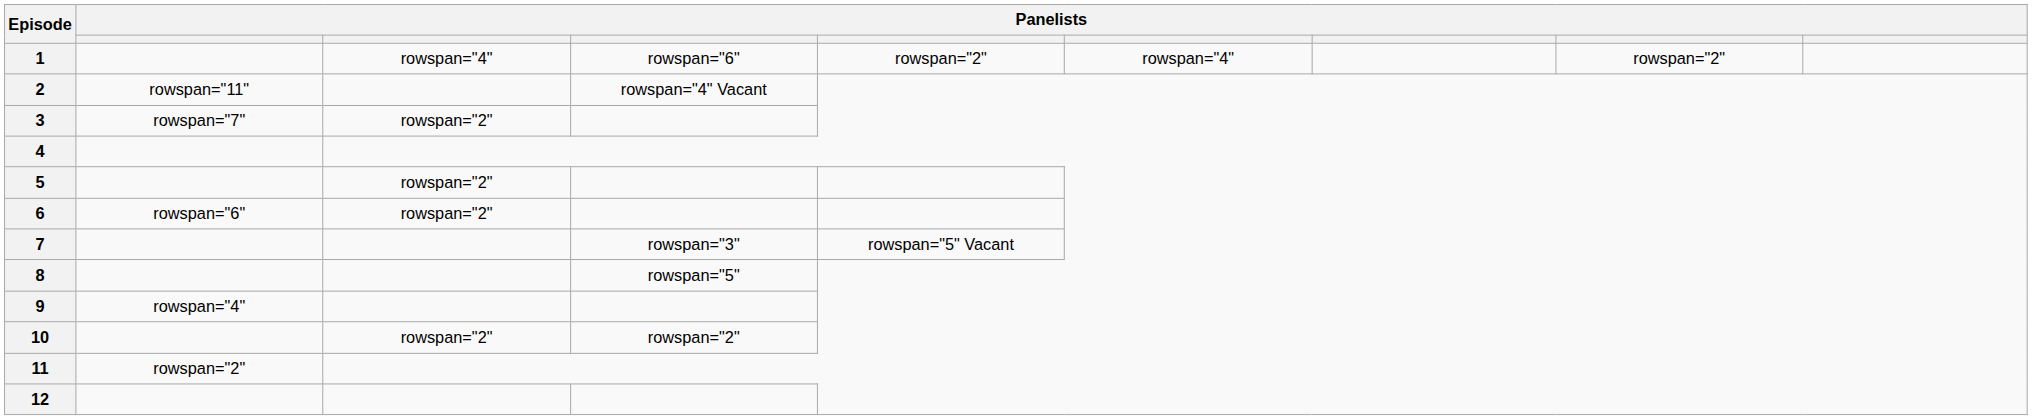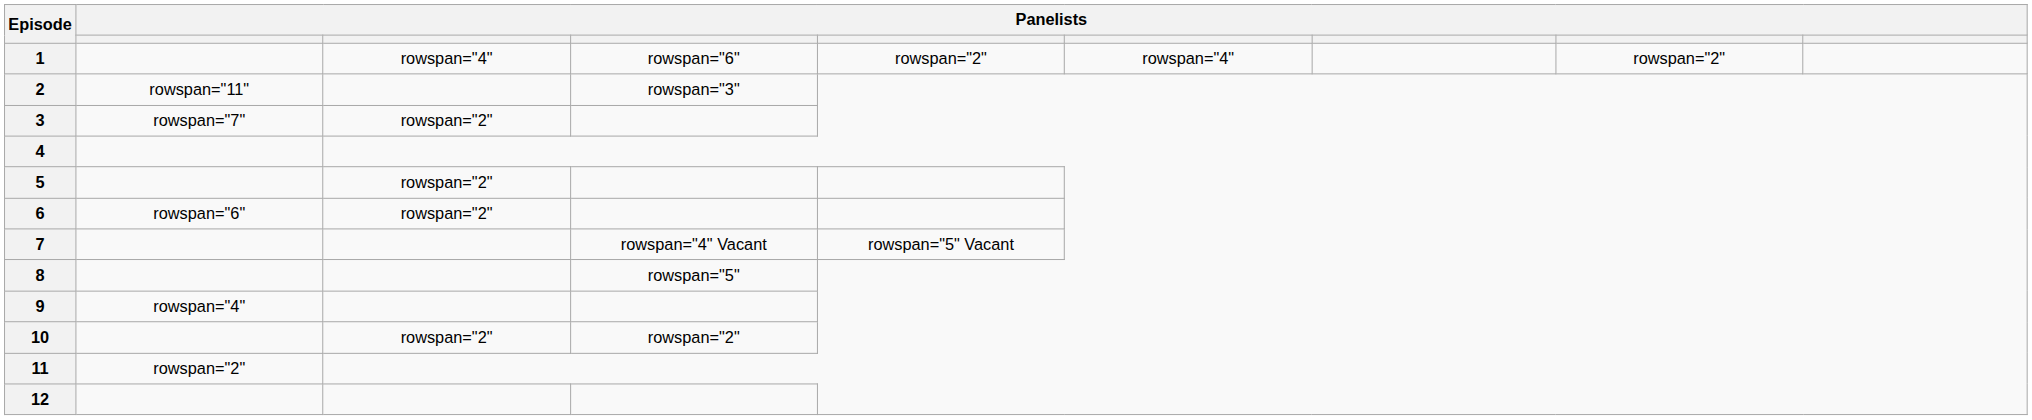(694, 89) rowspan="4" Vacant -> (694, 89) rowspan="3"
(694, 244) rowspan="3" -> (694, 244) rowspan="4" Vacant
